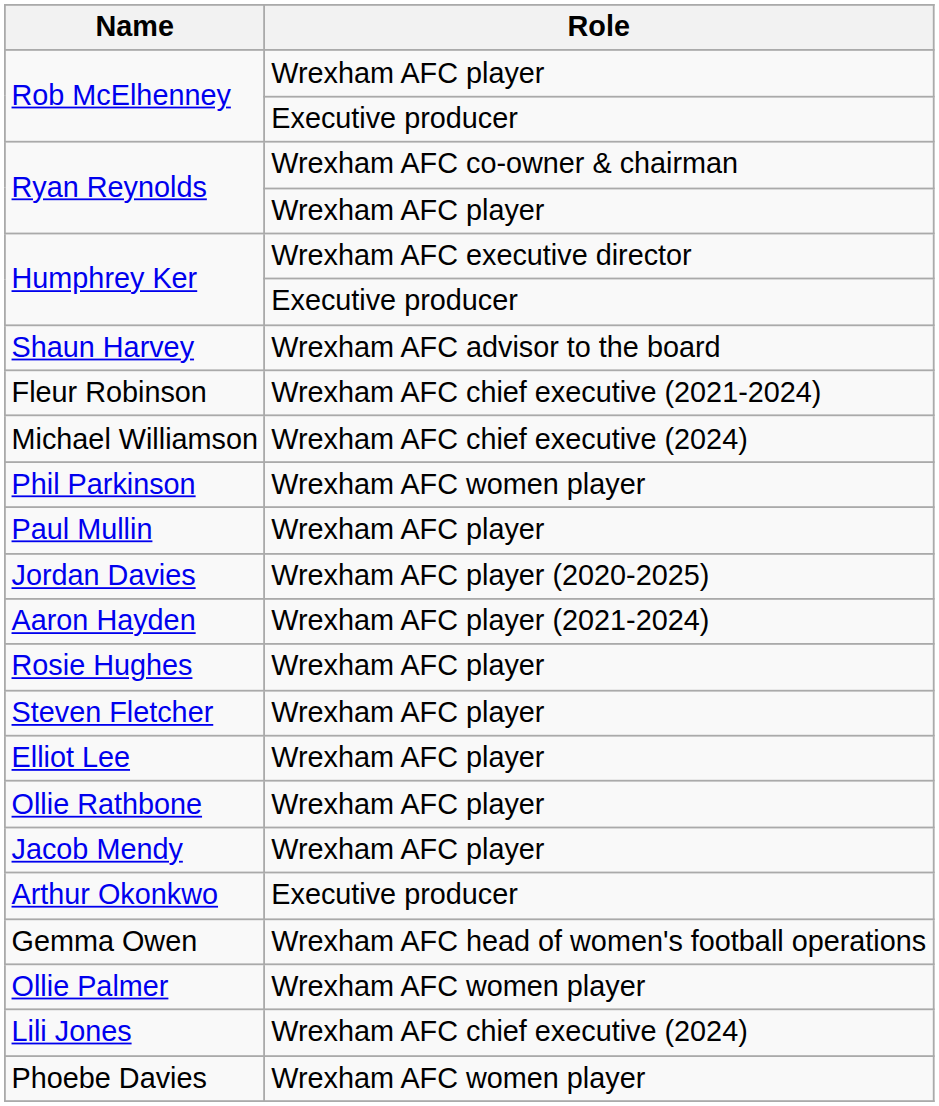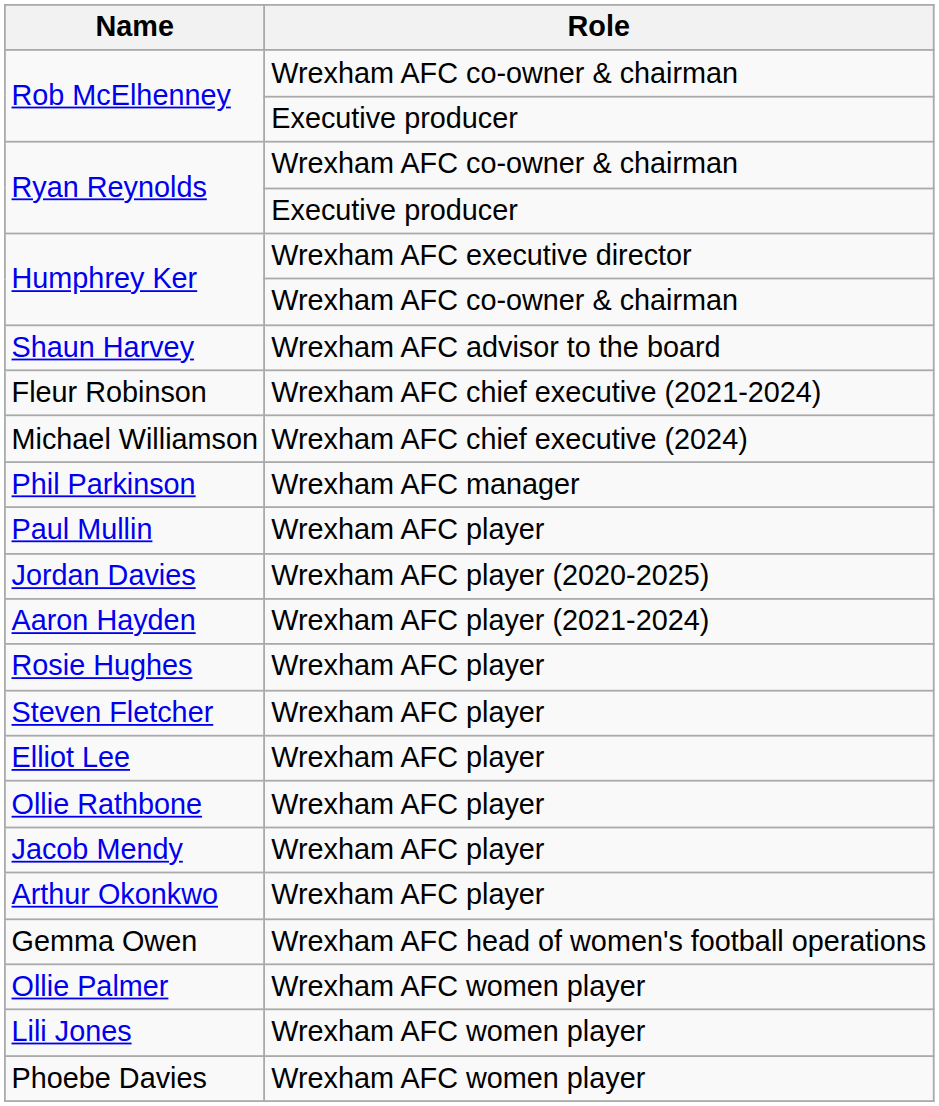(408, 73) Wrexham AFC player -> (505, 73) Wrexham AFC co-owner & chairman
(408, 210) Wrexham AFC player -> (395, 210) Executive producer
(395, 301) Executive producer -> (505, 301) Wrexham AFC co-owner & chairman
(458, 484) Wrexham AFC women player -> (425, 484) Wrexham AFC manager
(395, 895) Executive producer -> (408, 895) Wrexham AFC player
(510, 1032) Wrexham AFC chief executive (2024) -> (458, 1032) Wrexham AFC women player
